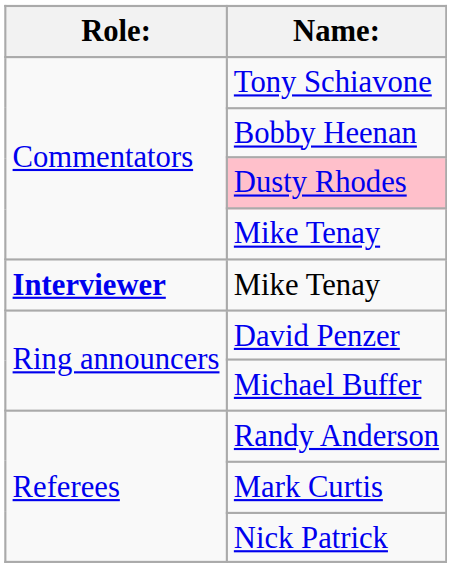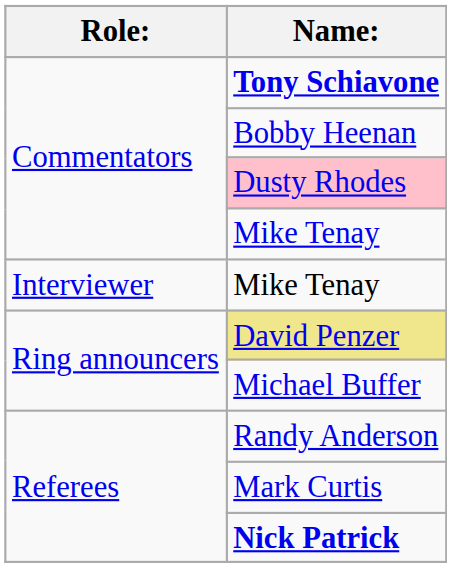(333, 81) normal -> (336, 81) bold
(89, 284) bold -> (83, 284) normal
(317, 334) no background -> (316, 334) khaki background
(311, 536) normal -> (316, 536) bold
